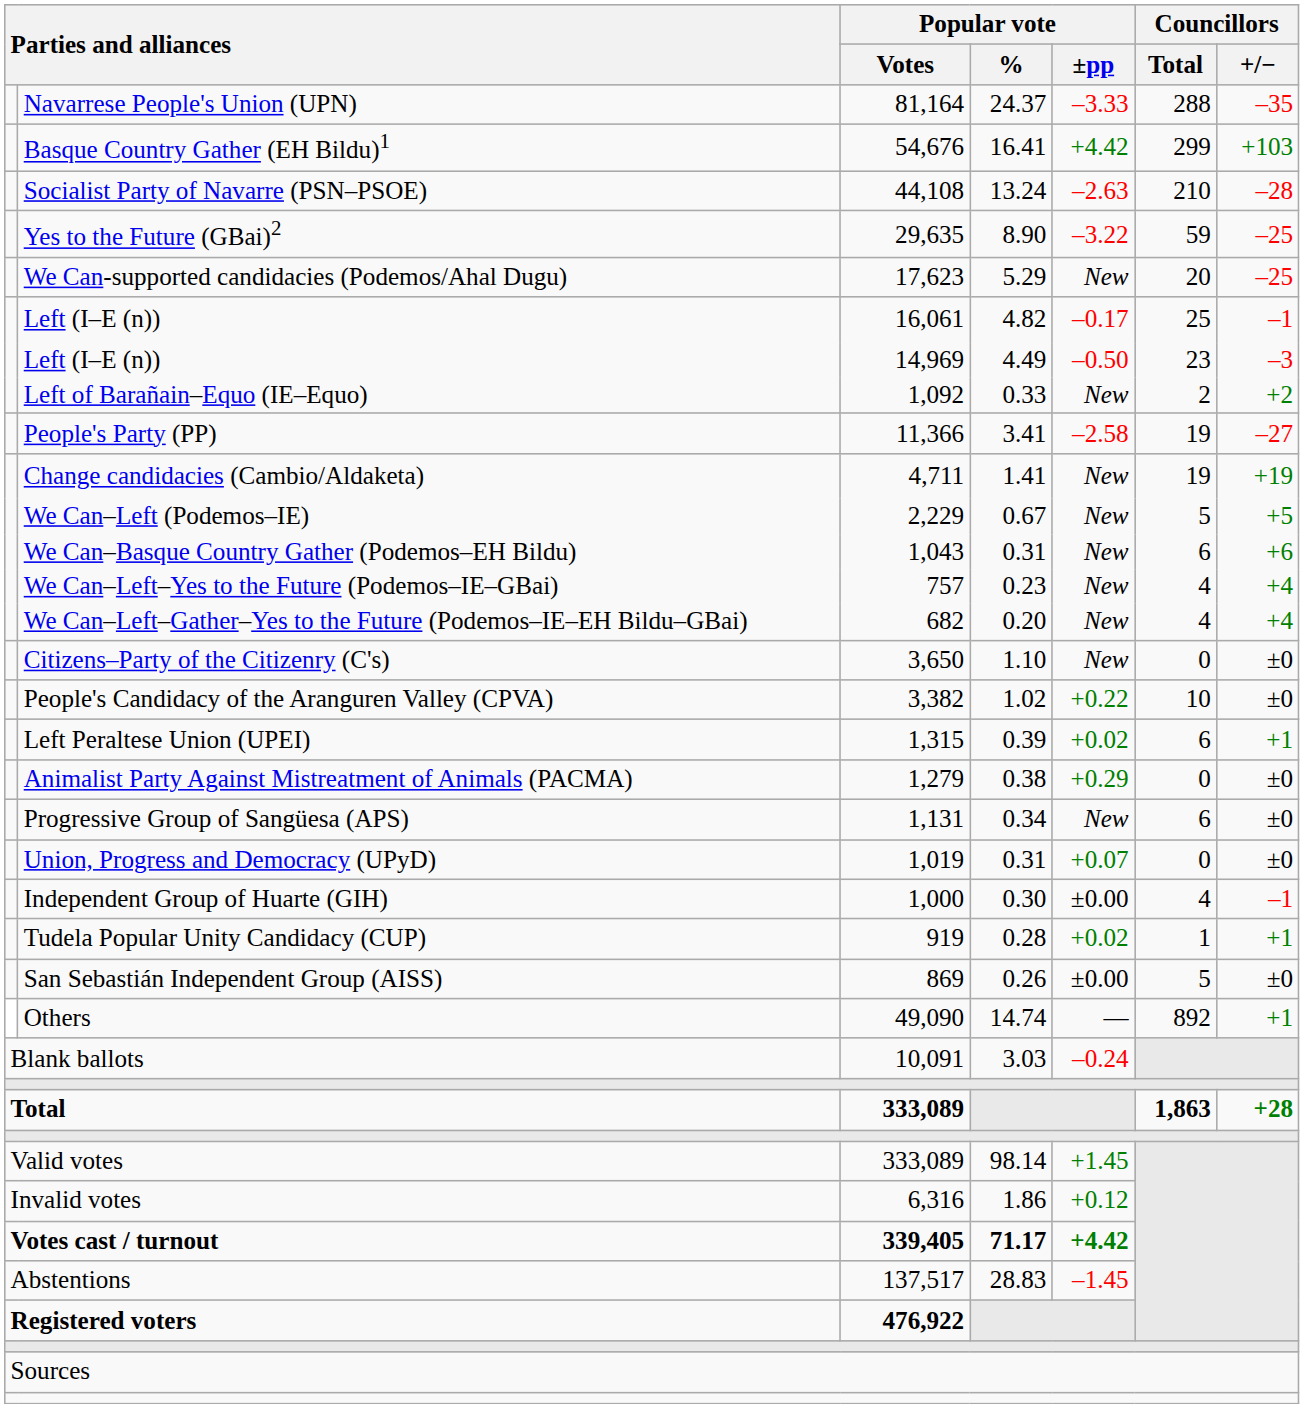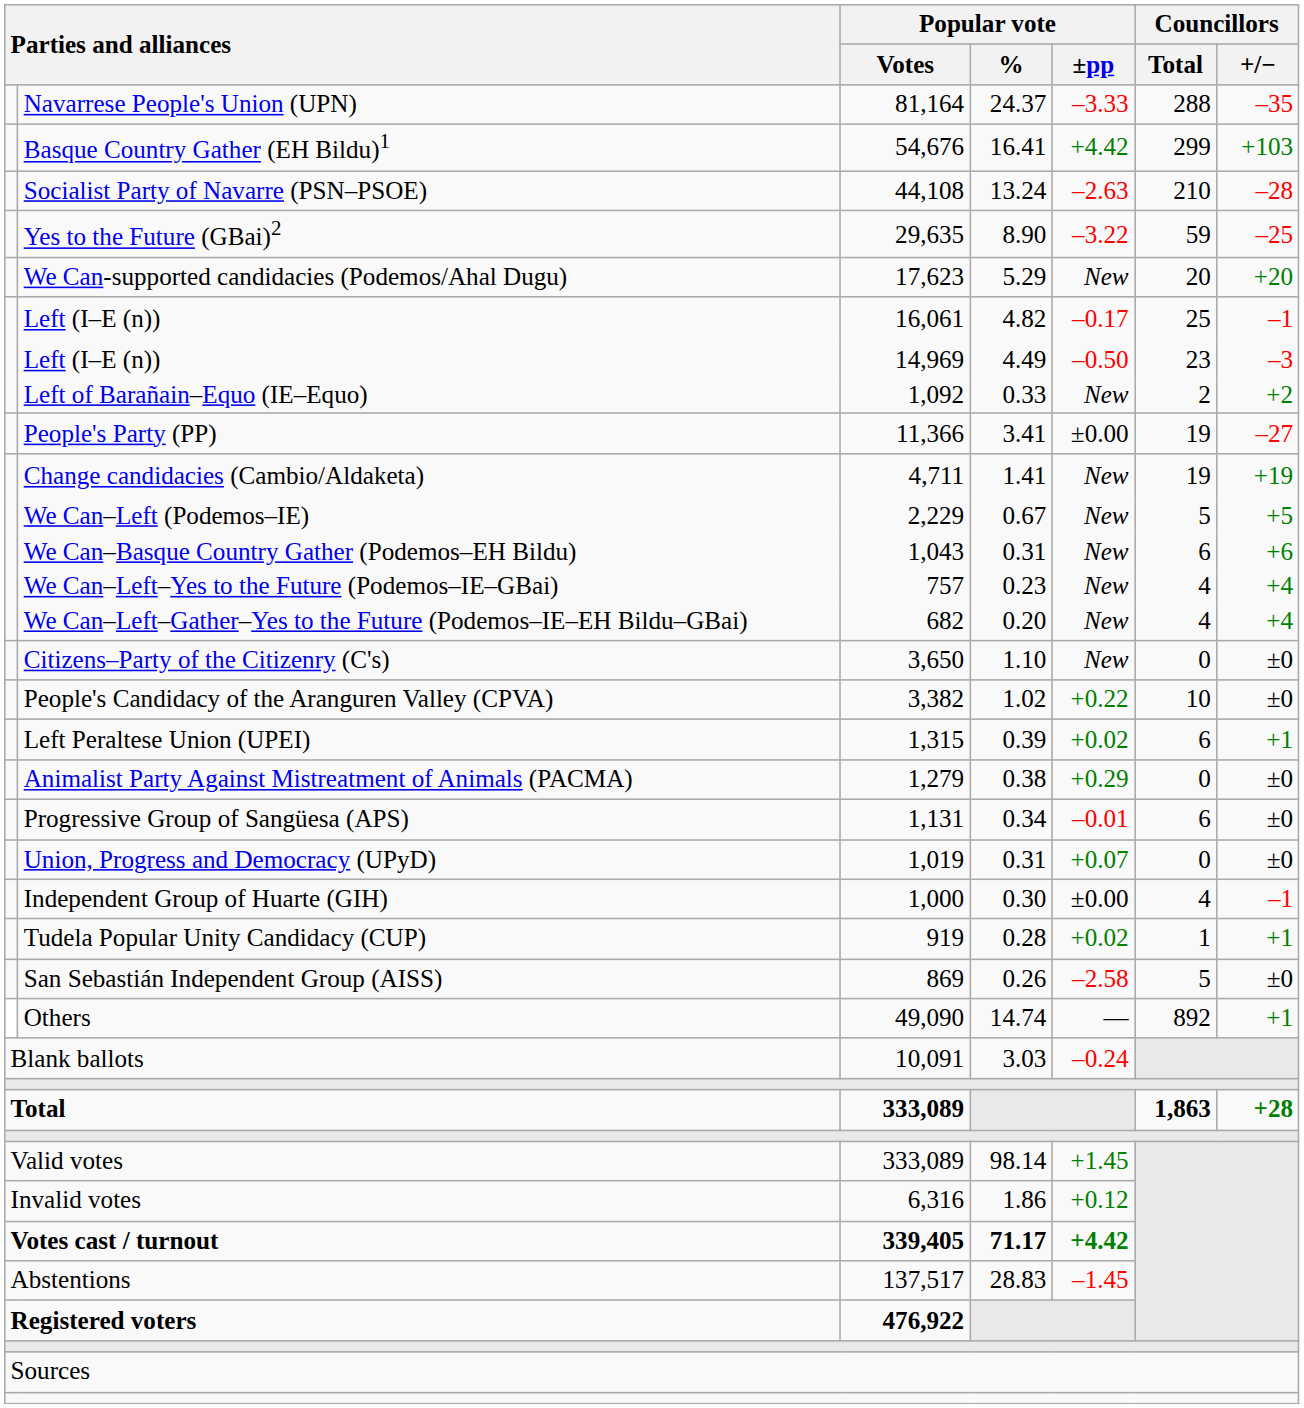(1274, 277) –25 -> (1273, 277) +20
(1100, 433) –2.58 -> (1100, 433) ±0.00
(1106, 819) New -> (1100, 819) –0.01
(1100, 978) ±0.00 -> (1100, 978) –2.58
